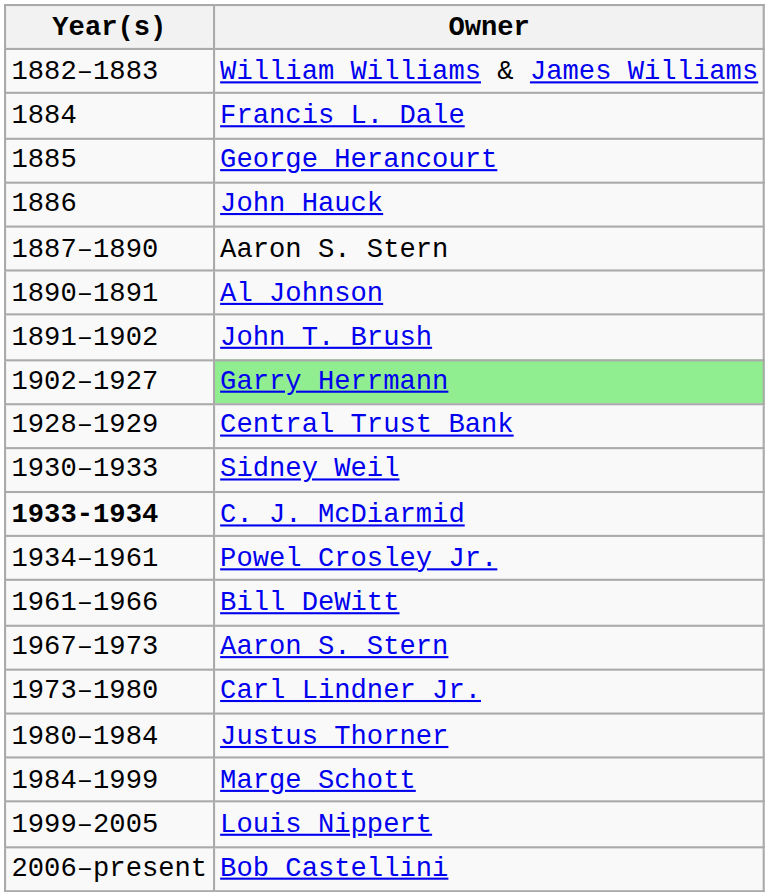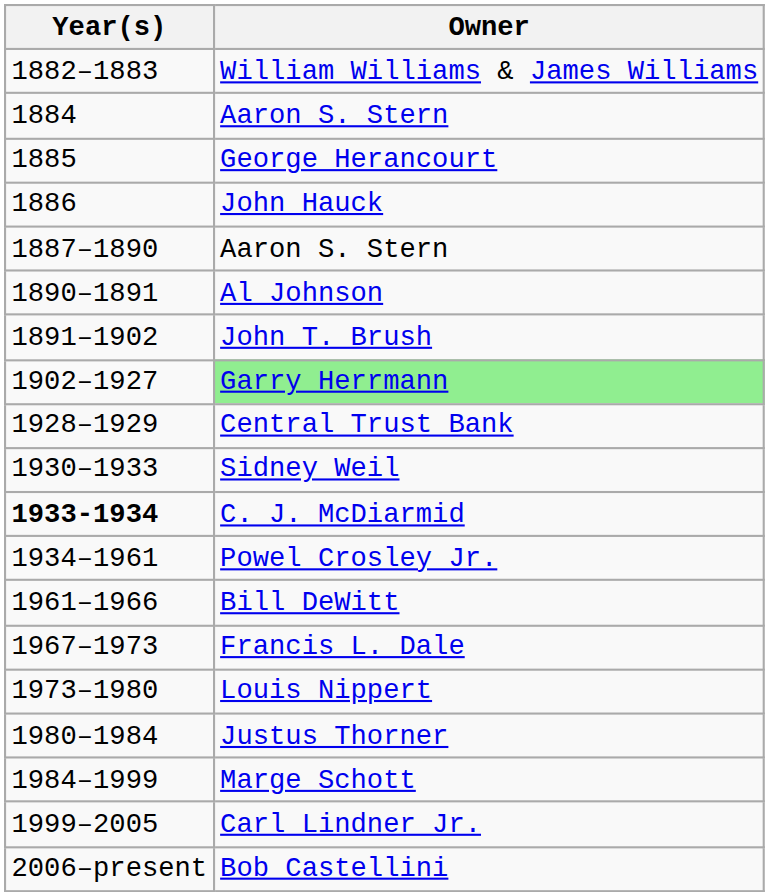(342, 116) Francis L. Dale -> (334, 116) Aaron S. Stern
(334, 647) Aaron S. Stern -> (342, 647) Francis L. Dale
(351, 691) Carl Lindner Jr. -> (326, 691) Louis Nippert
(326, 824) Louis Nippert -> (351, 824) Carl Lindner Jr.
